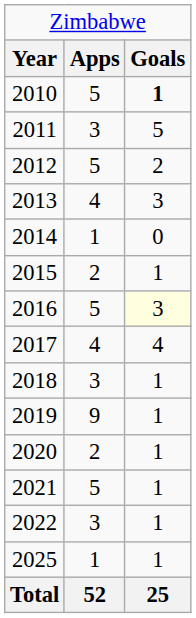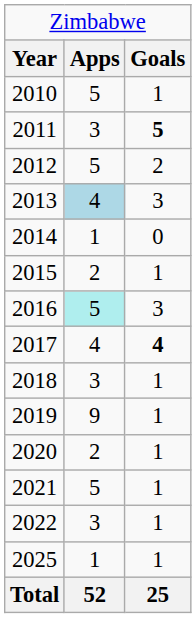(158, 93) bold -> (158, 93) normal
(158, 129) normal -> (158, 129) bold
(95, 201) no background -> (95, 201) lightblue background
(95, 308) no background -> (95, 308) paleturquoise background
(158, 308) lightyellow background -> (158, 308) no background
(158, 344) normal -> (158, 344) bold
